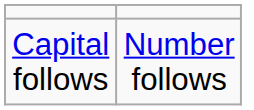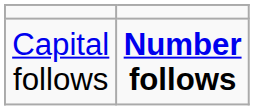(179, 61) normal -> (183, 61) bold
